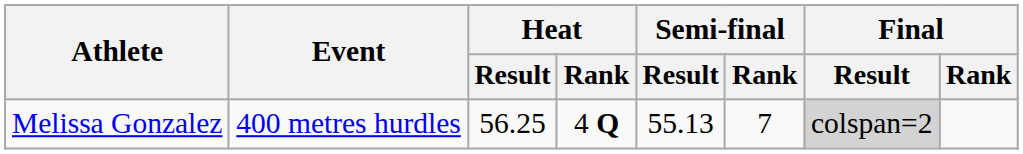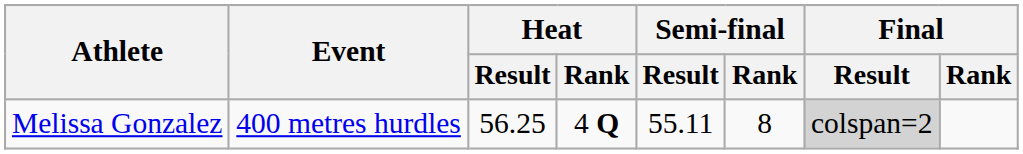(681, 123) 55.13 -> (681, 123) 55.11
(765, 123) 7 -> (765, 123) 8
